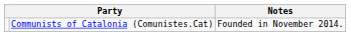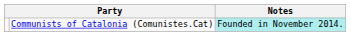(280, 25) no background -> (280, 25) paleturquoise background
